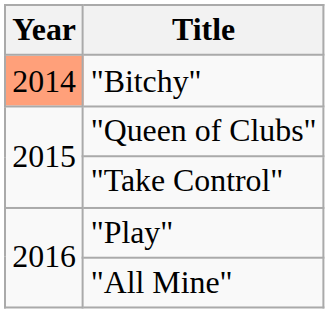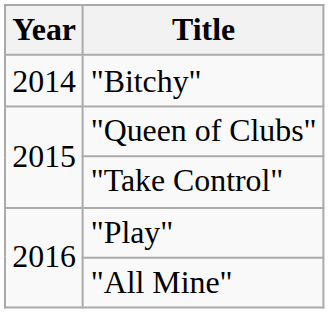(44, 80) lightsalmon background -> (44, 80) no background
